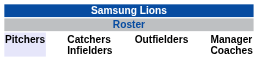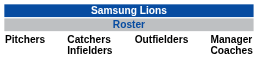(25, 39) lavender background -> (25, 39) no background
